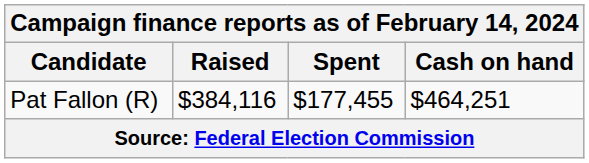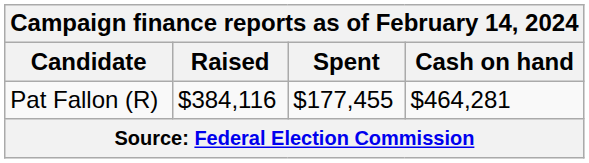(461, 99) $464,251 -> (461, 99) $464,281
